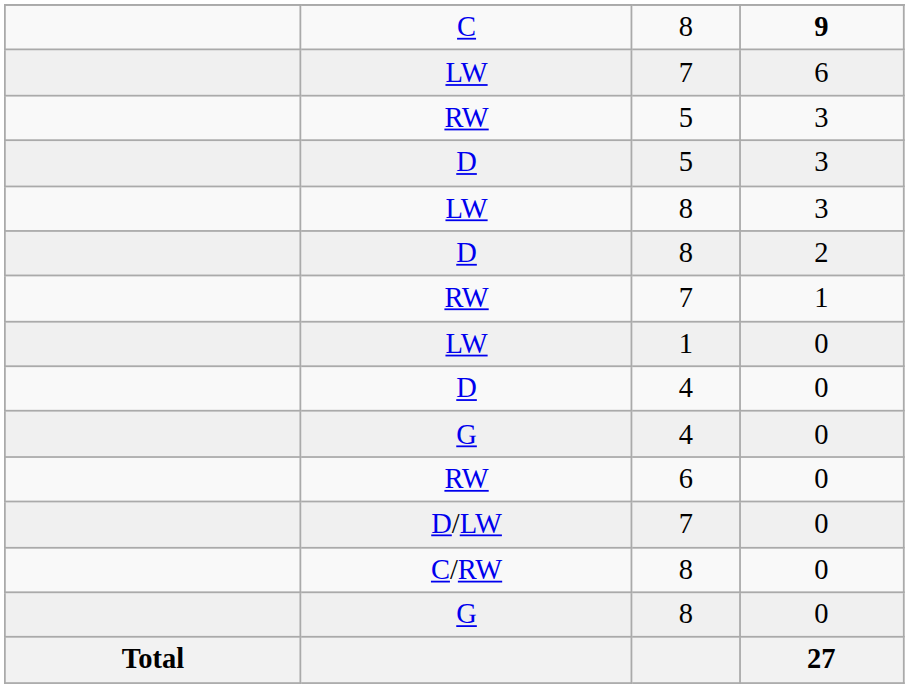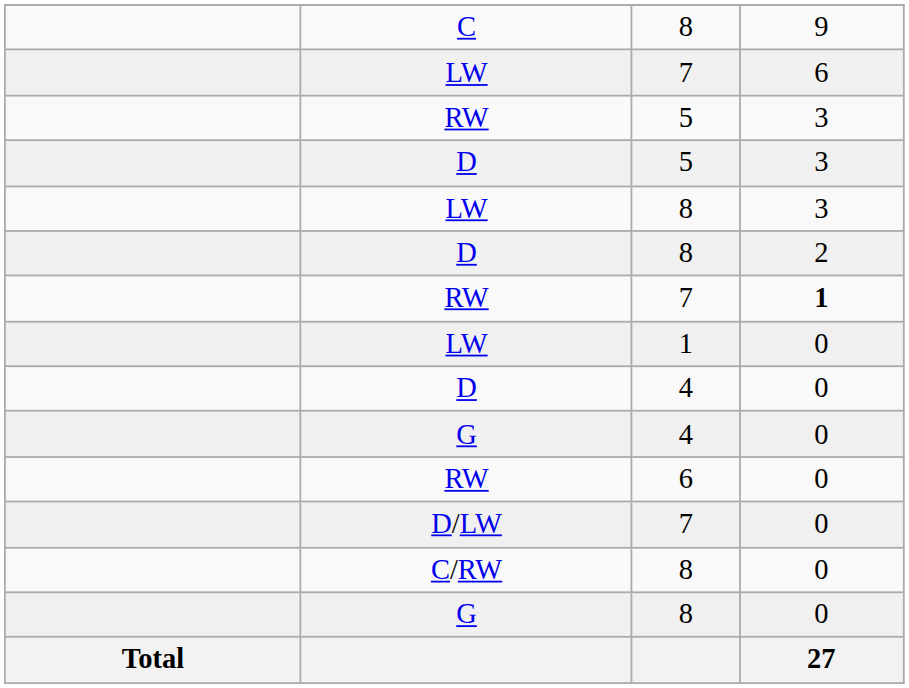(821, 27) bold -> (821, 27) normal
(821, 298) normal -> (821, 298) bold
